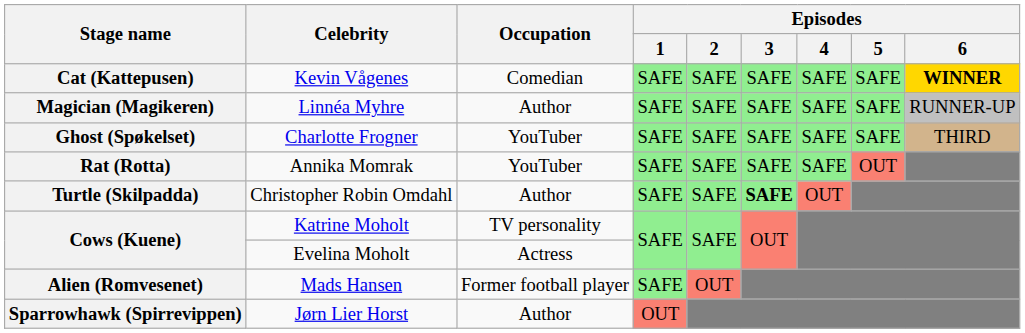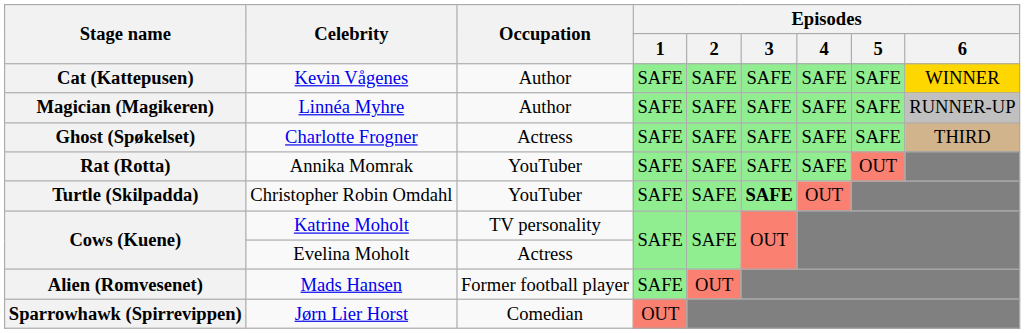(545, 78) Comedian -> (545, 78) Author
(962, 78) bold -> (962, 78) normal
(545, 136) YouTuber -> (545, 136) Actress
(545, 195) Author -> (545, 195) YouTuber
(545, 313) Author -> (545, 313) Comedian
